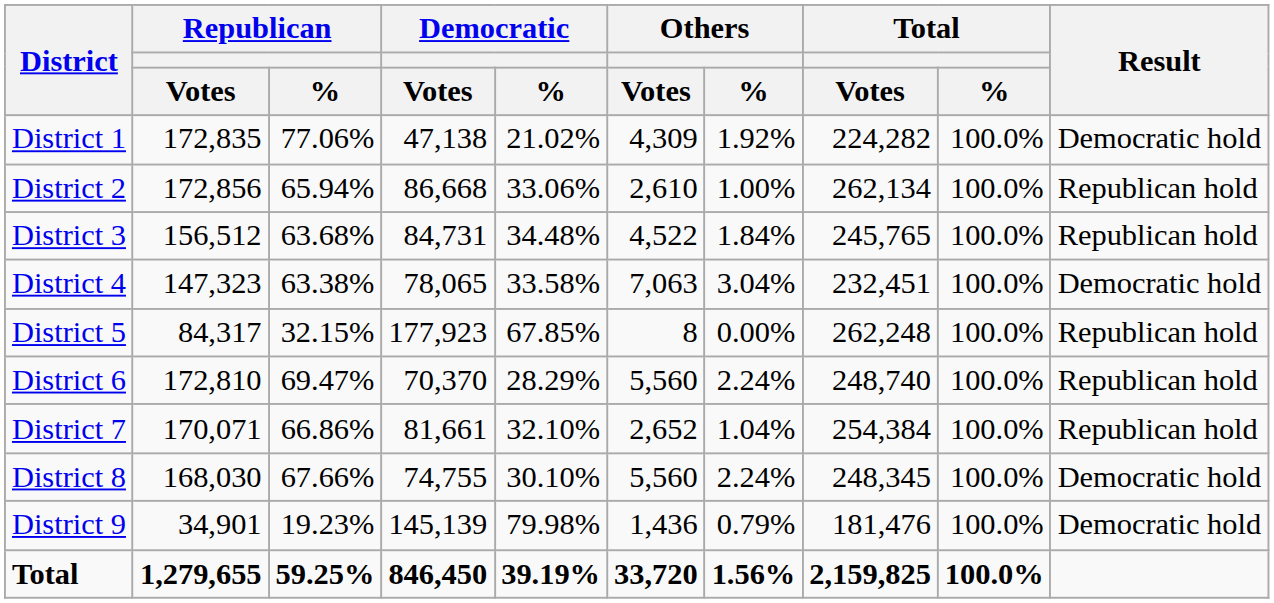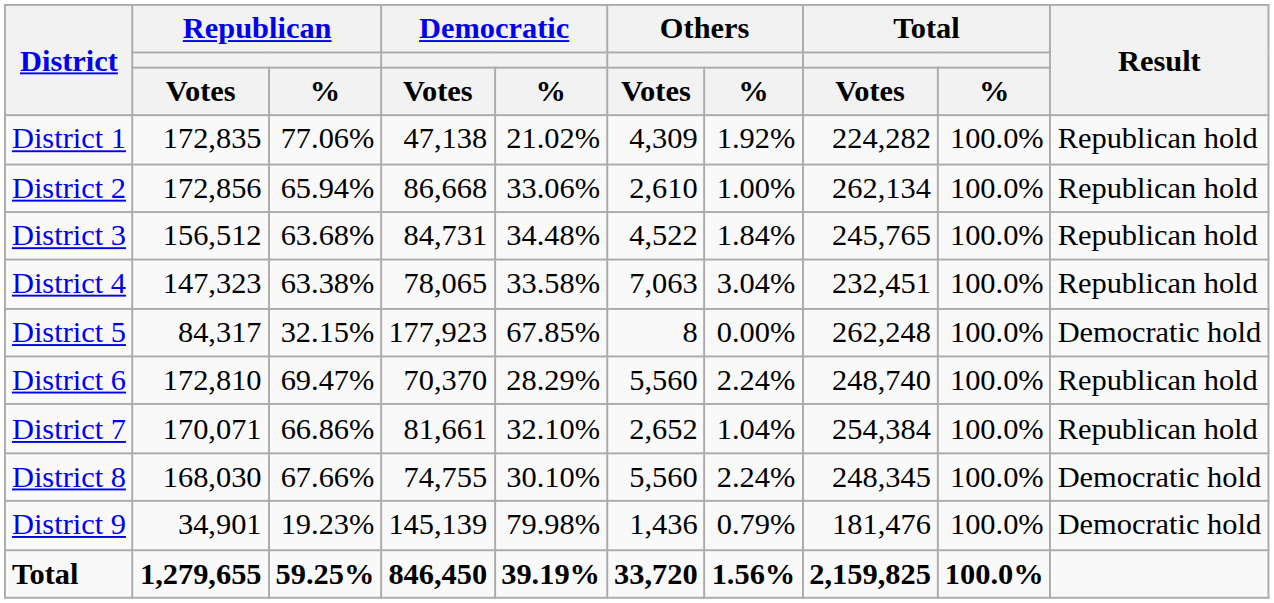(1159, 139) Democratic hold -> (1158, 139) Republican hold
(1159, 283) Democratic hold -> (1158, 283) Republican hold
(1158, 331) Republican hold -> (1159, 331) Democratic hold
